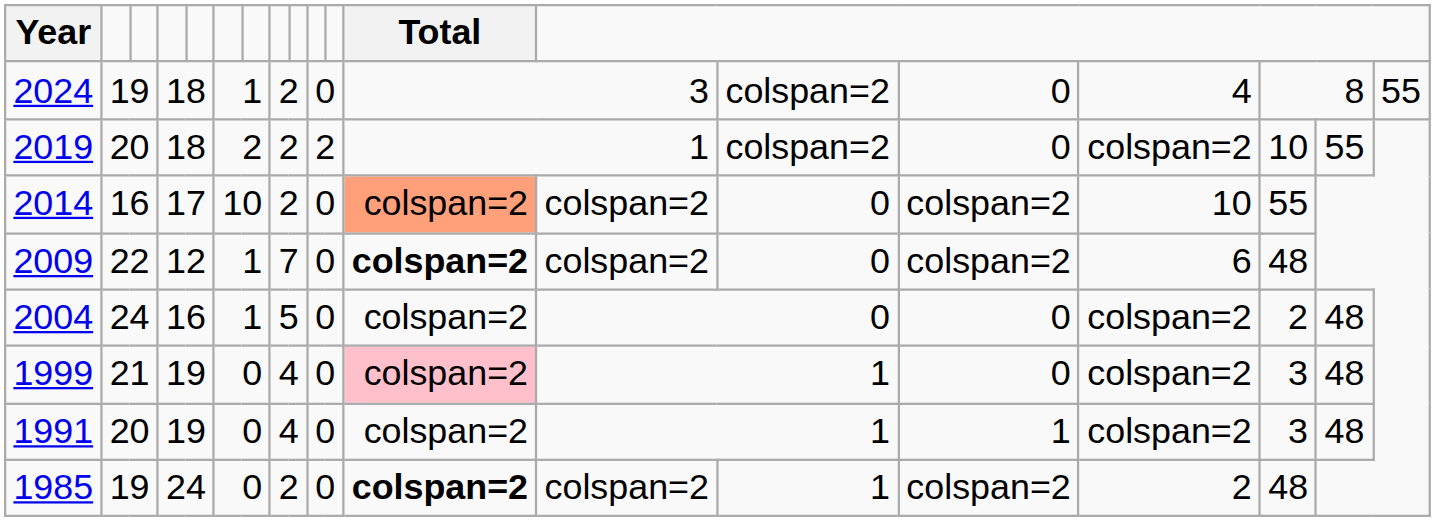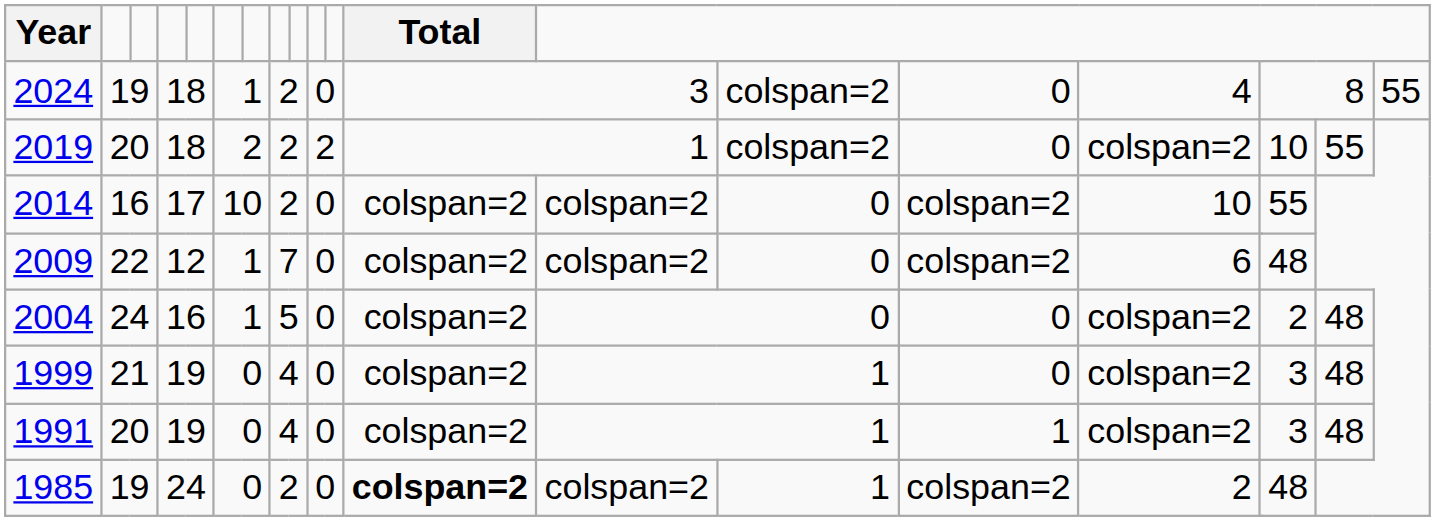(446, 203) lightsalmon background -> (446, 203) no background
(440, 260) bold -> (446, 260) normal
(446, 373) pink background -> (446, 373) no background
